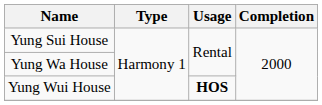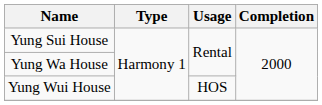(212, 87) bold -> (212, 87) normal
